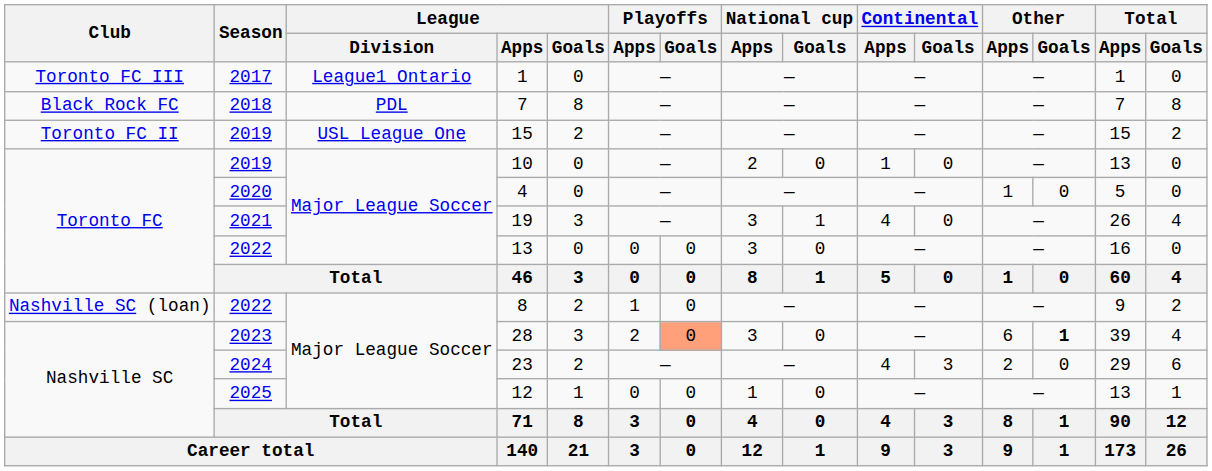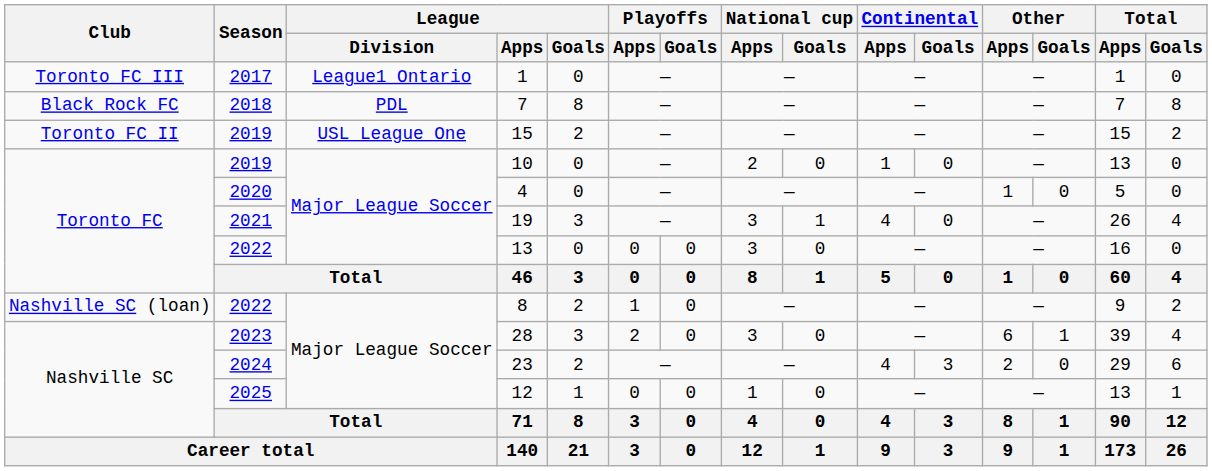(691, 336) lightsalmon background -> (691, 336) no background
(1064, 336) bold -> (1064, 336) normal
